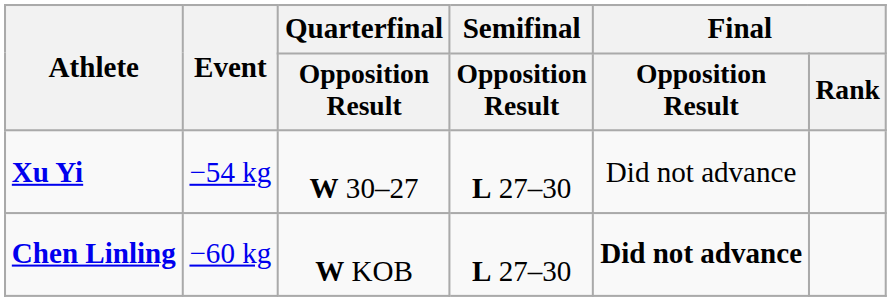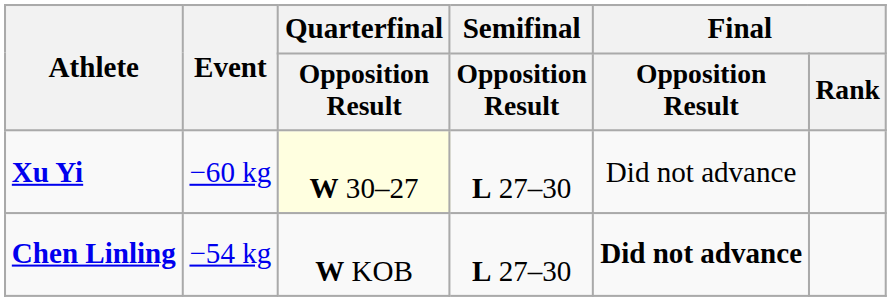(230, 171) −54 kg -> (230, 171) −60 kg
(364, 188) no background -> (364, 188) lightyellow background
(230, 254) −60 kg -> (230, 254) −54 kg
